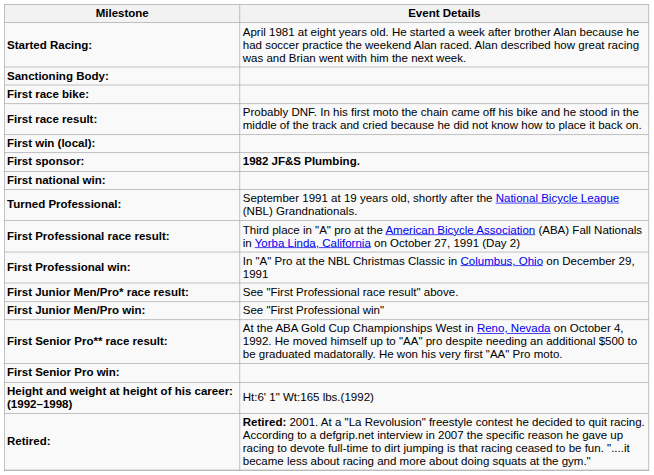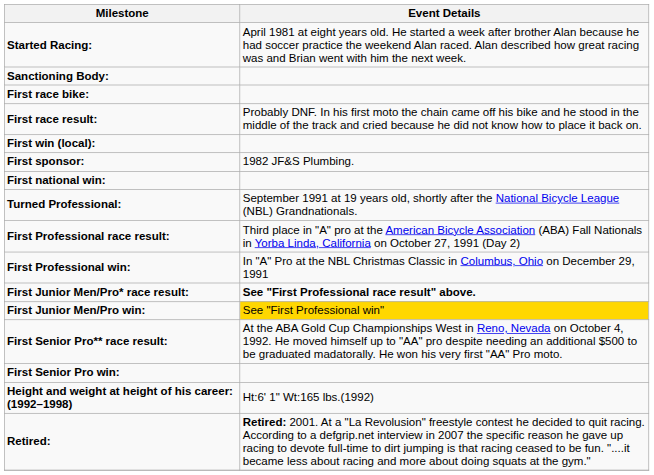(301, 162) bold -> (298, 162) normal
(351, 292) normal -> (359, 292) bold
(313, 310) no background -> (313, 310) gold background
